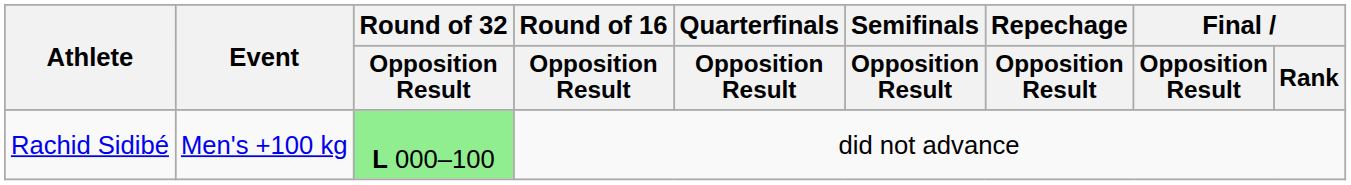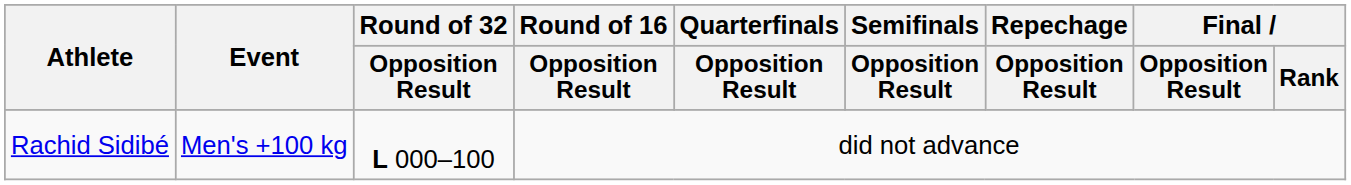(433, 159) lightgreen background -> (433, 159) no background
